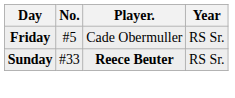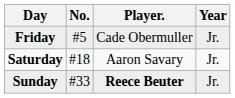(207, 37) RS Sr. -> (213, 37) Jr.
+ row: (35, 59)
(207, 59) RS Sr. -> (213, 81) Jr.
